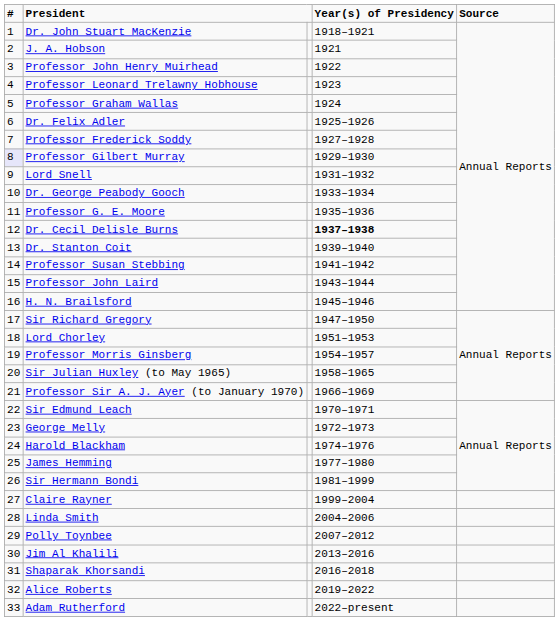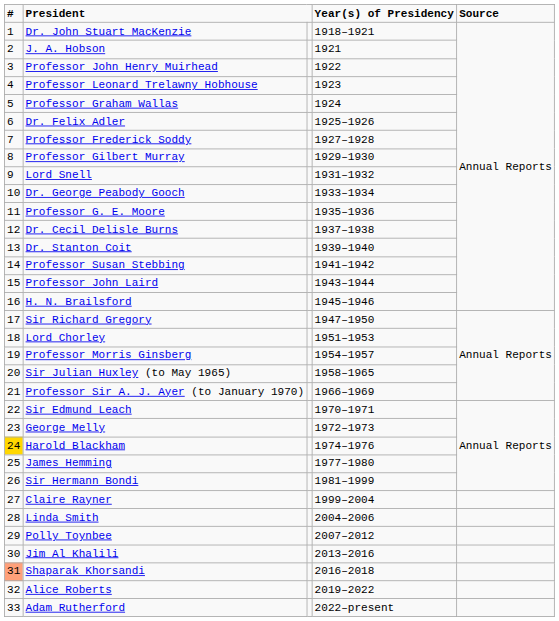(10, 158) lavender background -> (10, 158) no background
(344, 230) bold -> (344, 230) normal
(14, 446) no background -> (14, 446) gold background
(14, 572) no background -> (14, 572) lightsalmon background
